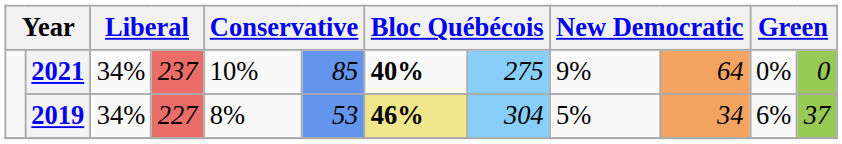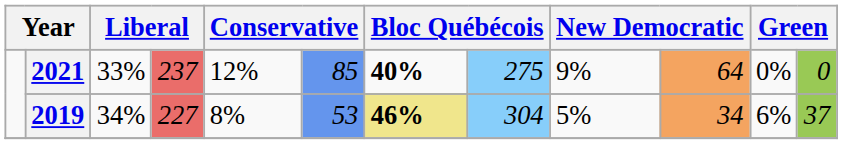(121, 71) 34% -> (121, 71) 33%
(234, 71) 10% -> (234, 71) 12%
